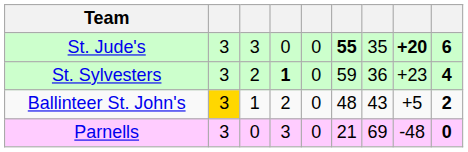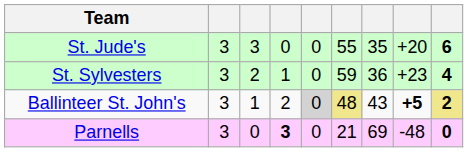(347, 47) bold -> (347, 47) normal
(412, 47) bold -> (412, 47) normal
(285, 75) bold -> (285, 75) normal
(224, 103) gold background -> (224, 103) no background
(316, 103) no background -> (316, 103) lightgrey background
(347, 103) no background -> (347, 103) khaki background
(412, 103) normal -> (412, 103) bold
(447, 103) no background -> (447, 103) khaki background
(285, 132) normal -> (285, 132) bold
